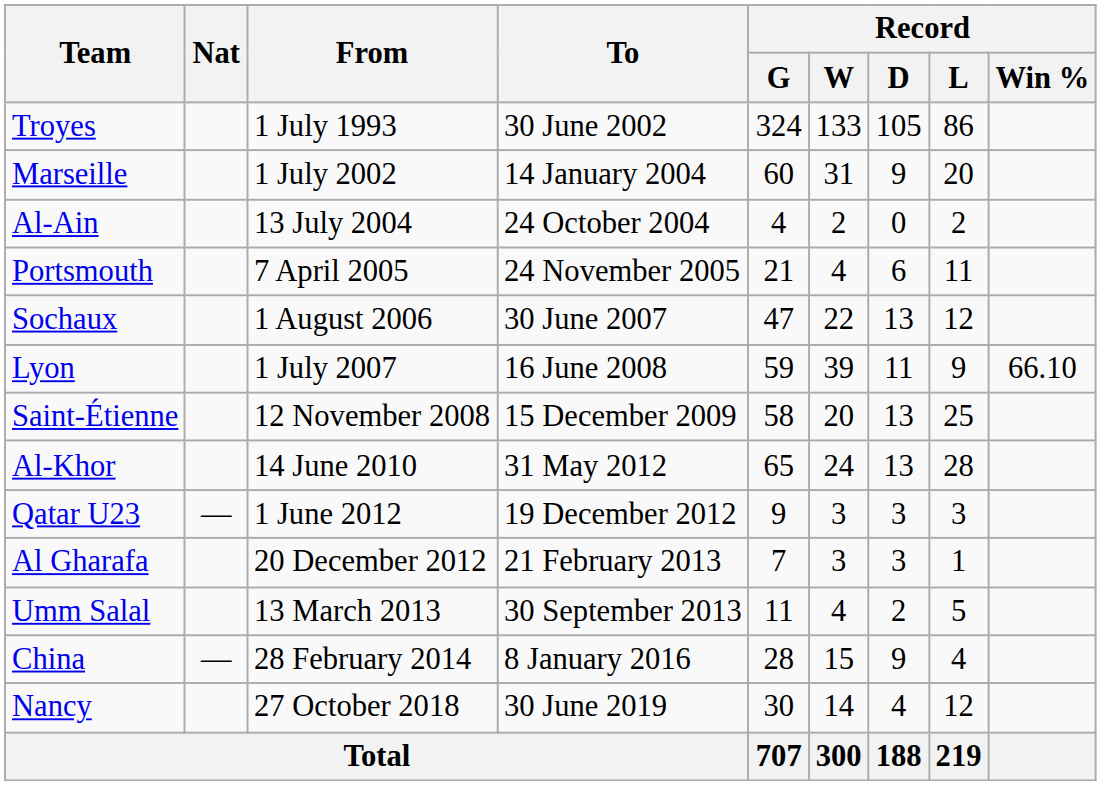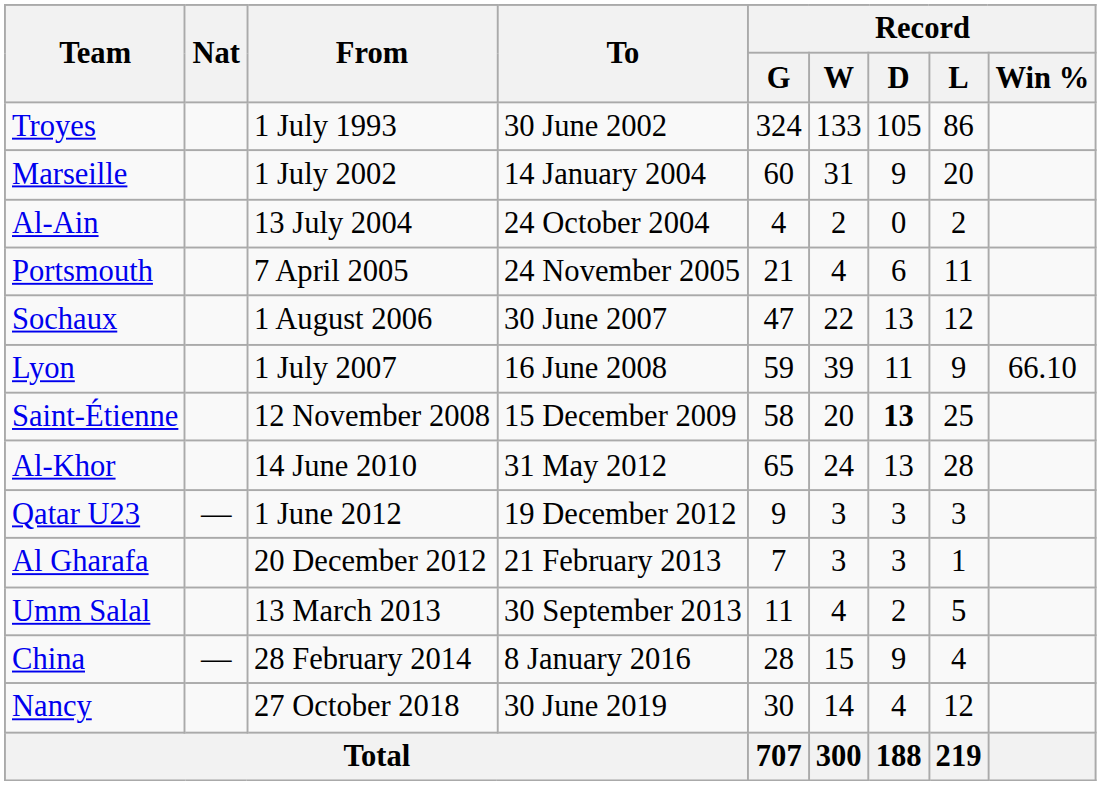(899, 416) normal -> (899, 416) bold
